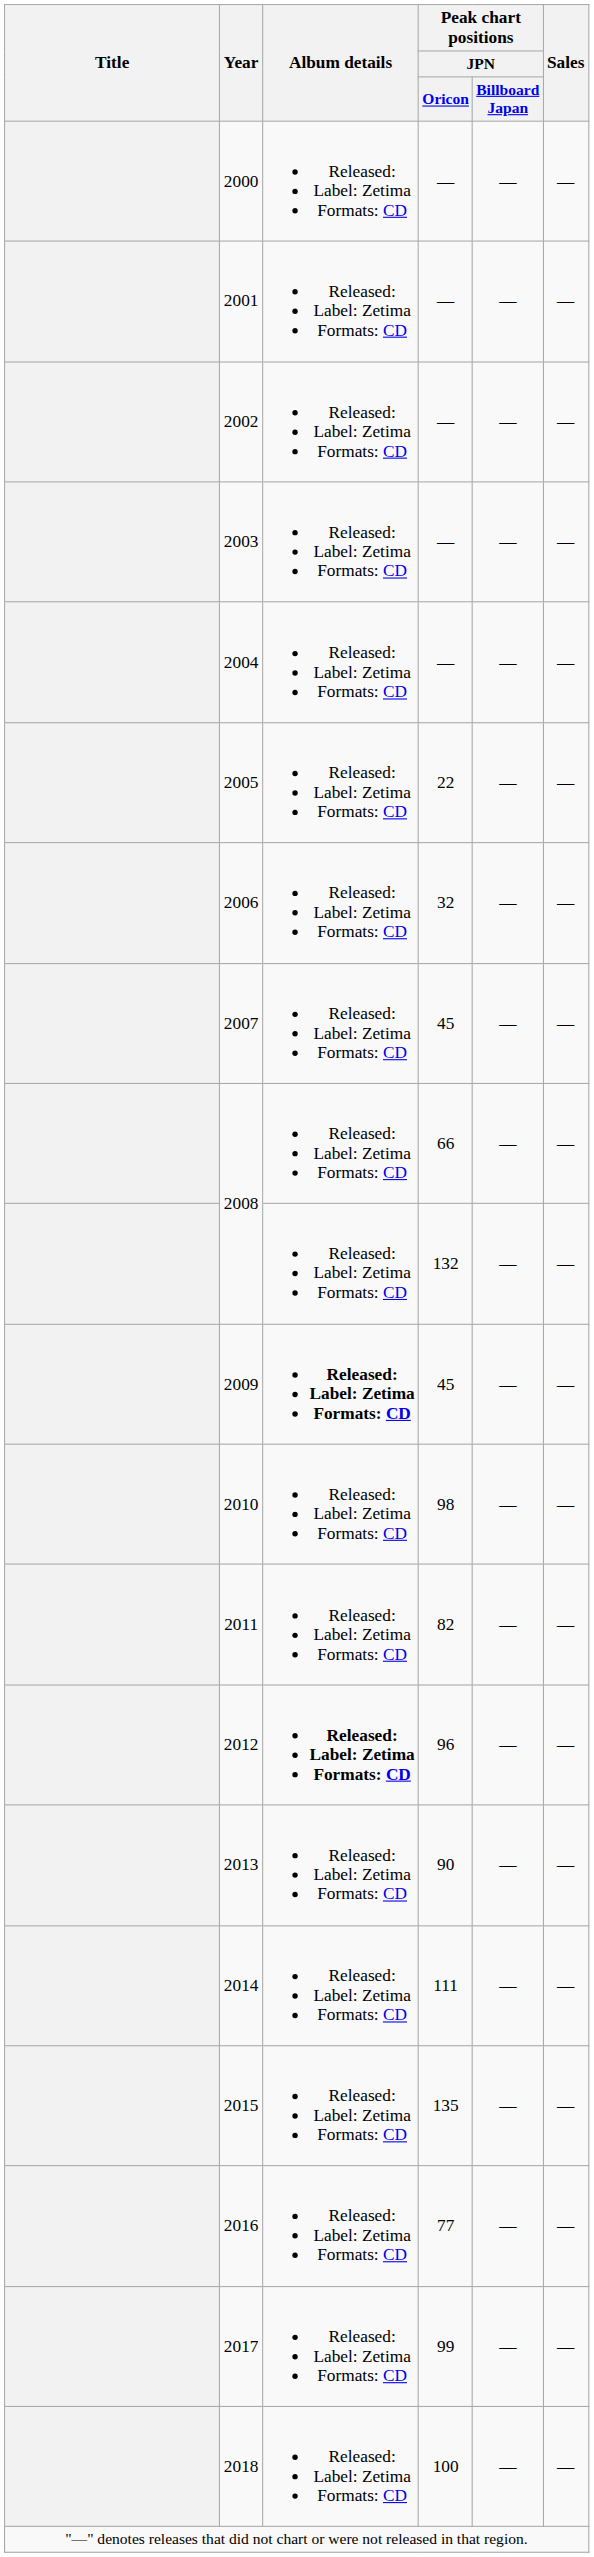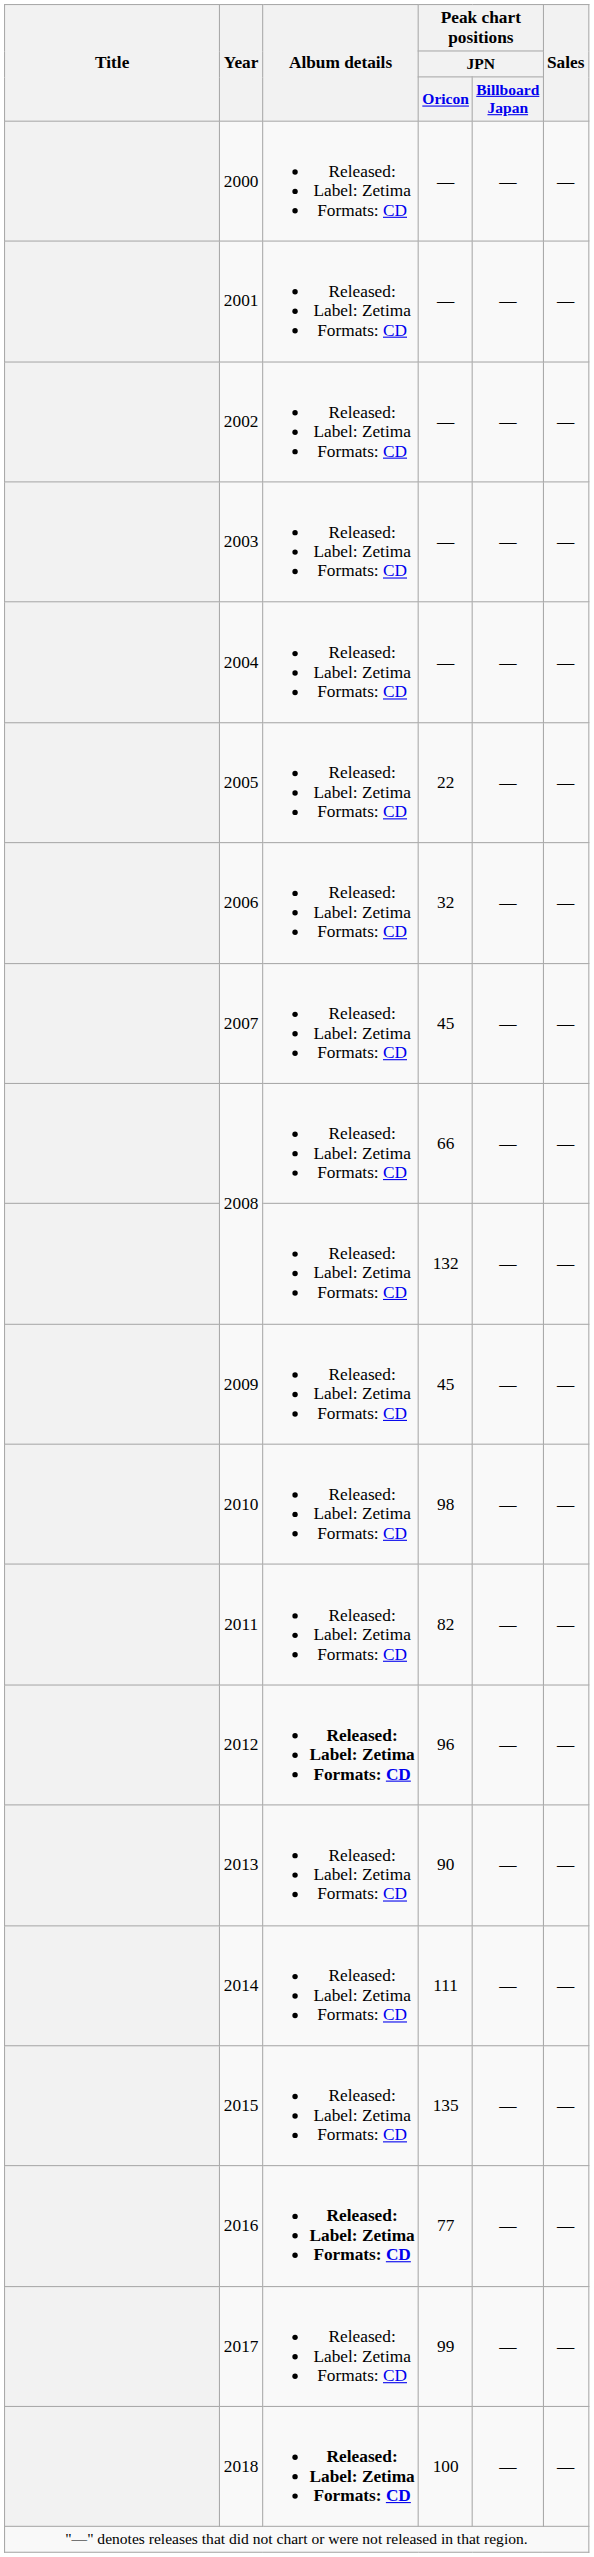(341, 1394) bold -> (341, 1394) normal
(341, 2236) normal -> (341, 2236) bold
(341, 2476) normal -> (341, 2476) bold
